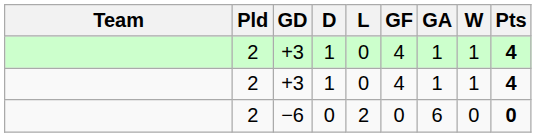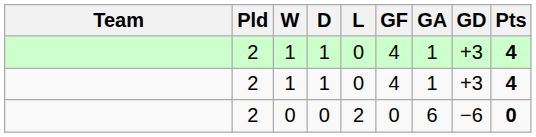columns swapped: (474, 20) <-> (293, 20)
